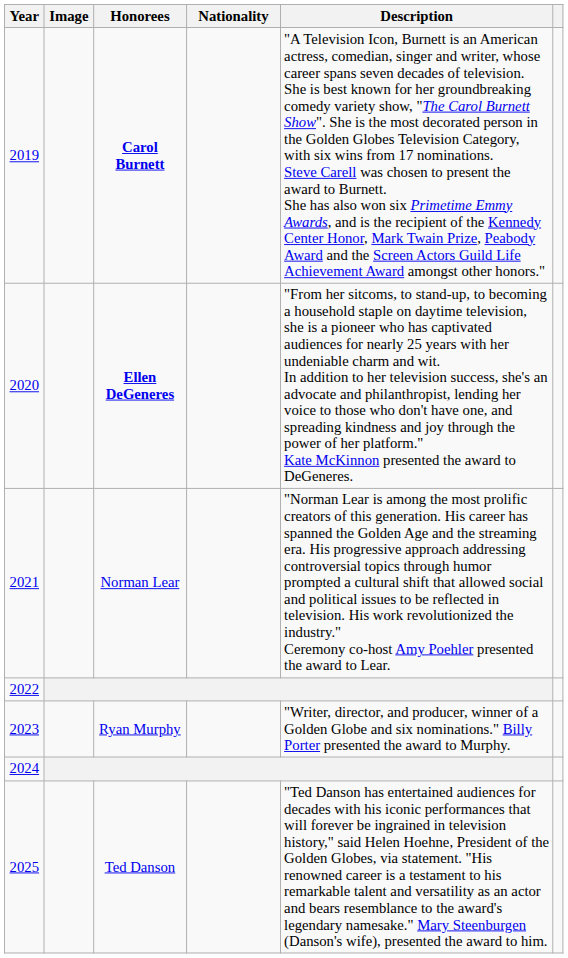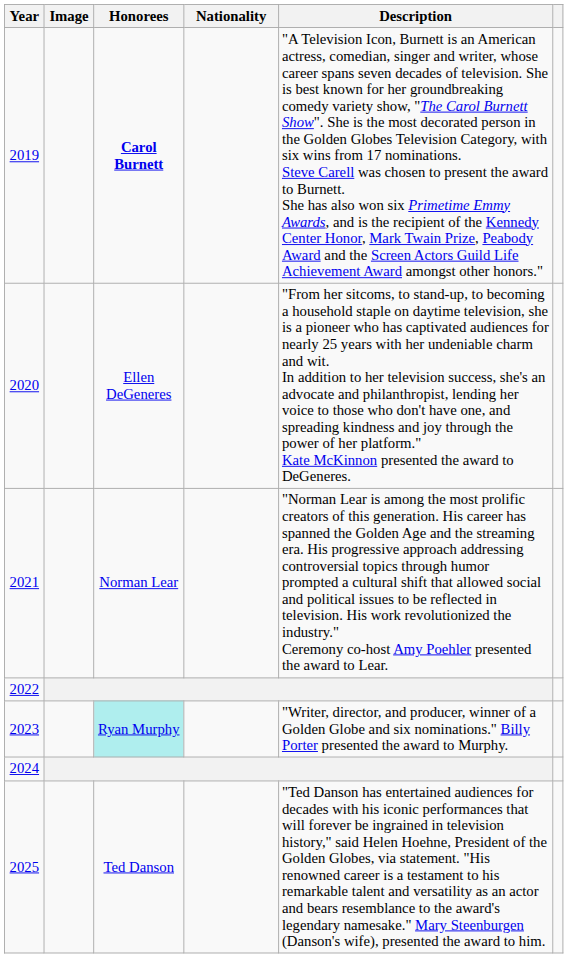(140, 385) bold -> (139, 385) normal
(140, 729) no background -> (139, 729) paleturquoise background
